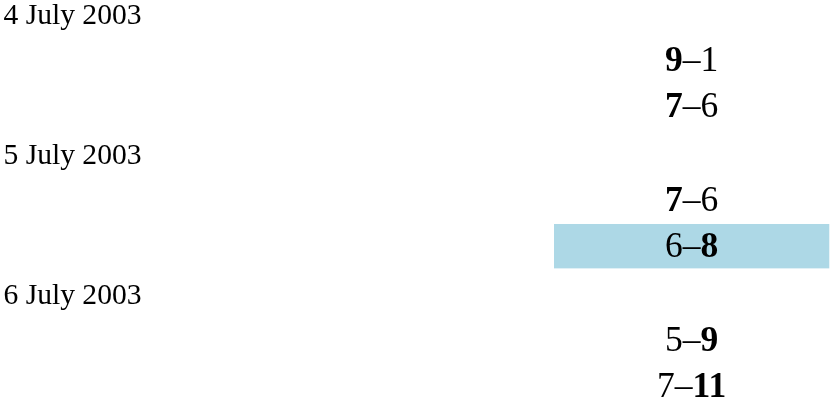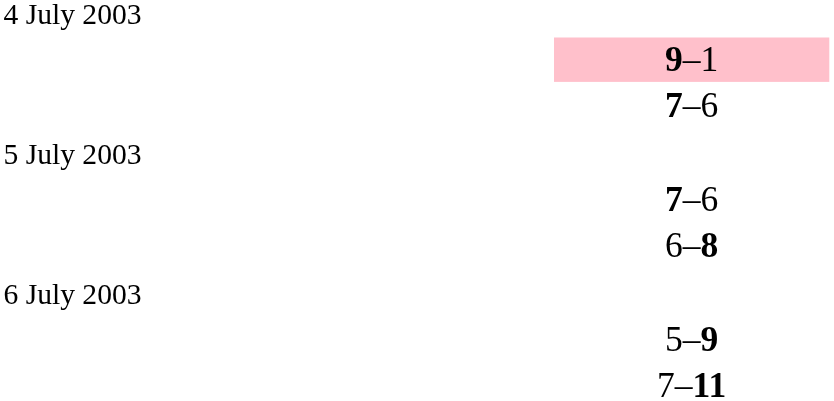(692, 59) no background -> (692, 59) pink background
(692, 245) lightblue background -> (692, 245) no background
